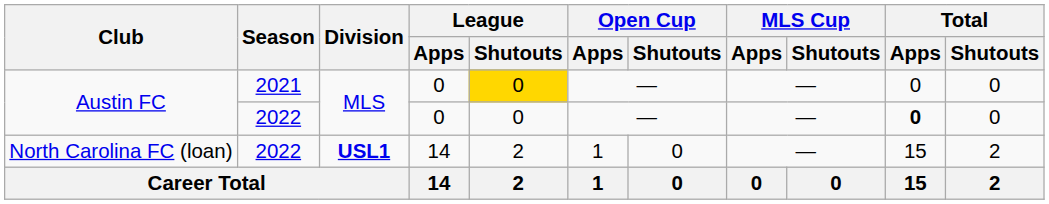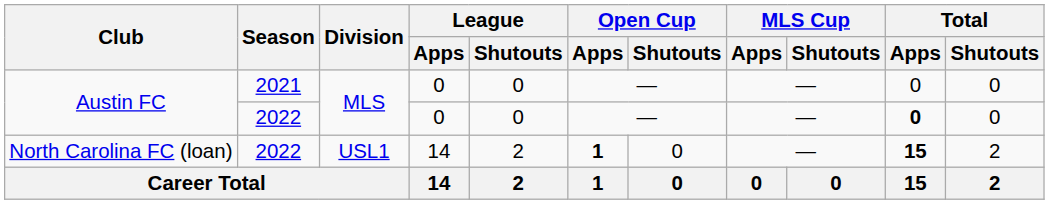(518, 85) gold background -> (518, 85) no background
(364, 150) bold -> (364, 150) normal
(598, 150) normal -> (598, 150) bold
(915, 150) normal -> (915, 150) bold
